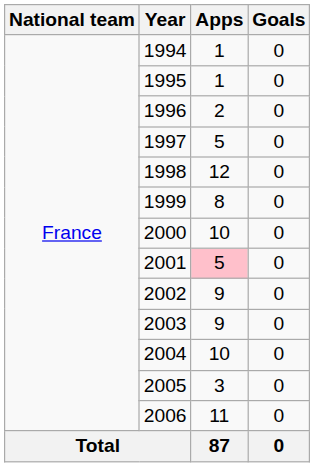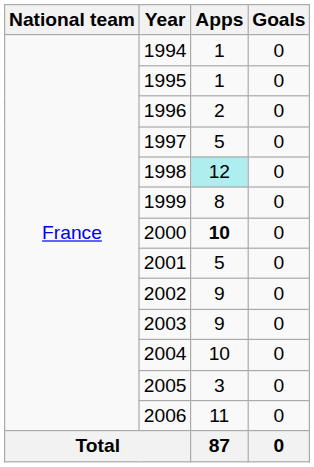(219, 171) no background -> (219, 171) paleturquoise background
(219, 232) normal -> (219, 232) bold
(219, 263) pink background -> (219, 263) no background
